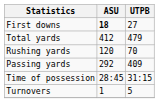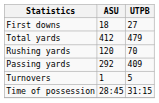(104, 25) bold -> (104, 25) normal
rows swapped: (28, 91) <-> (51, 78)
